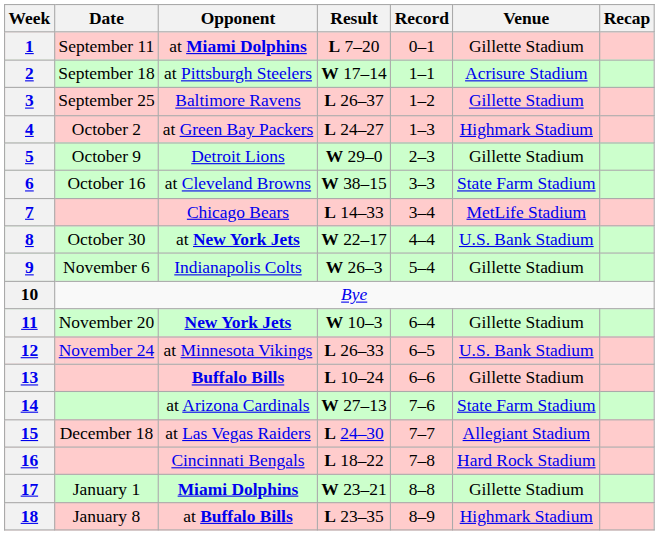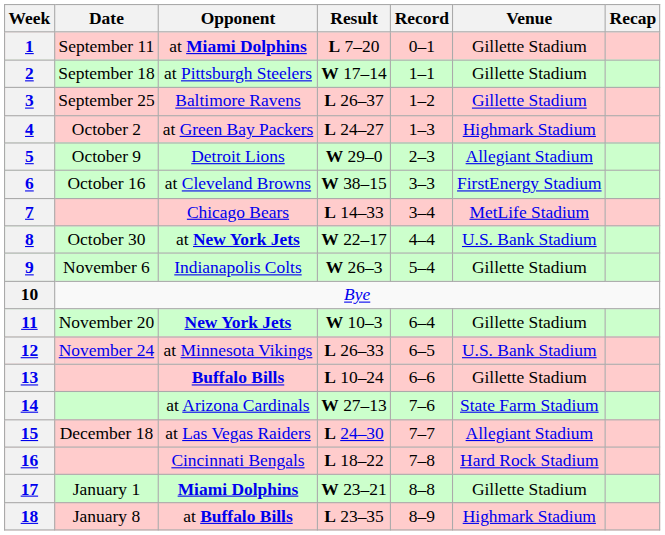(526, 73) Acrisure Stadium -> (529, 73) Gillette Stadium
(526, 156) Gillette Stadium -> (529, 156) Allegiant Stadium
(526, 184) State Farm Stadium -> (529, 184) FirstEnergy Stadium
